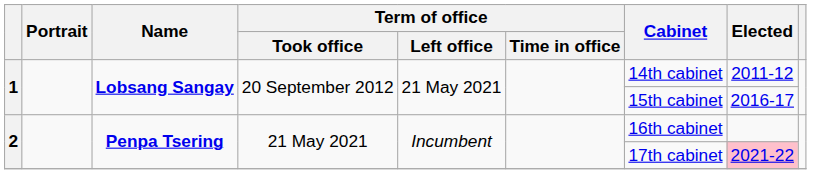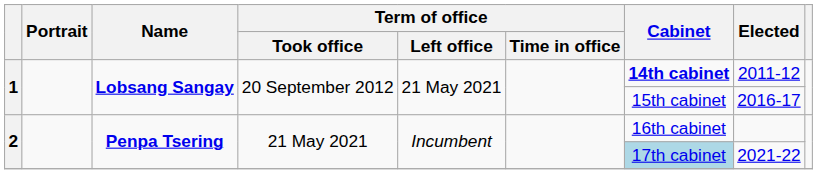(676, 73) normal -> (679, 73) bold
(676, 155) no background -> (679, 155) lightblue background
(762, 155) pink background -> (769, 155) no background
